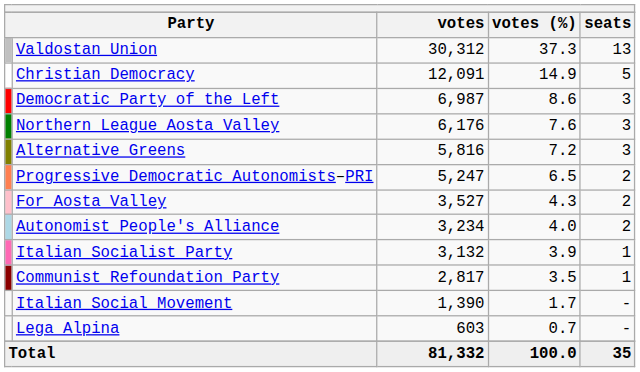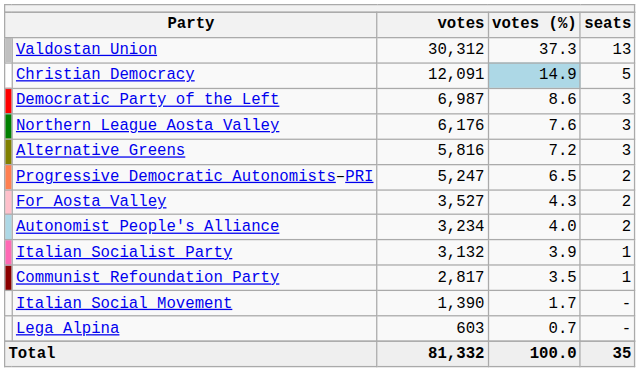(558, 76) no background -> (558, 76) lightblue background
